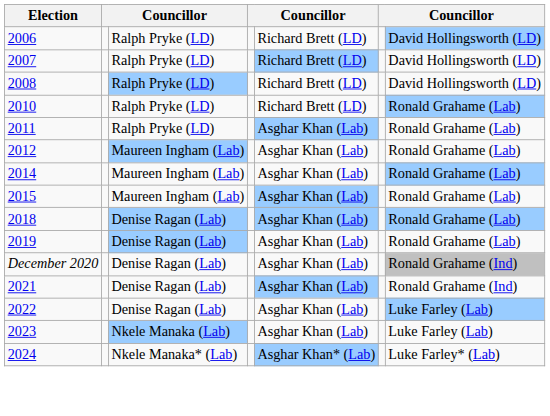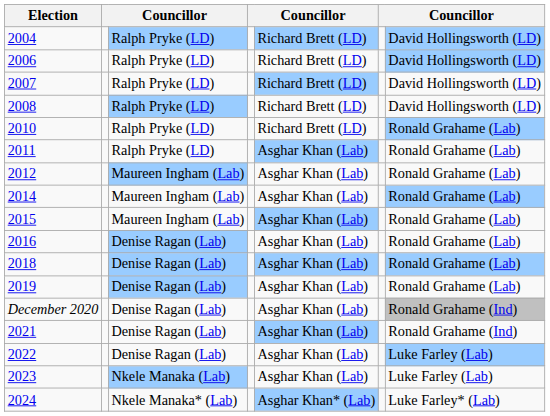+ row: (22, 38)
+ row: (22, 241)
